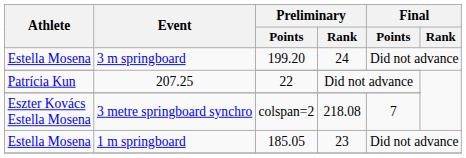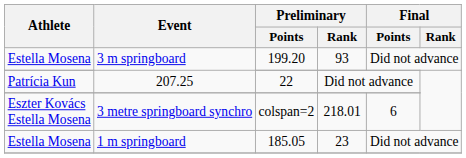(342, 59) 24 -> (342, 59) 93
(342, 112) 218.08 -> (342, 112) 218.01
(393, 112) 7 -> (393, 112) 6
